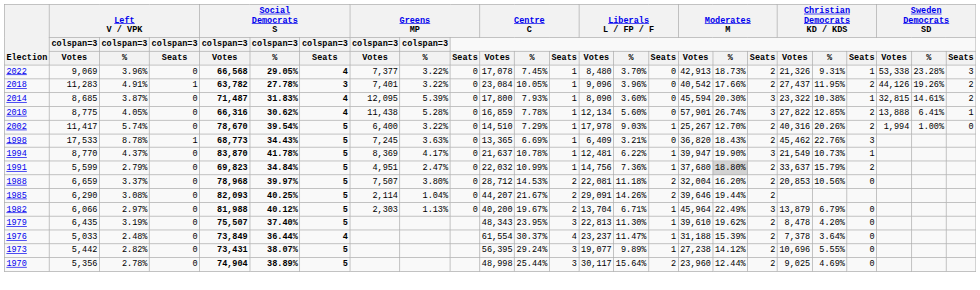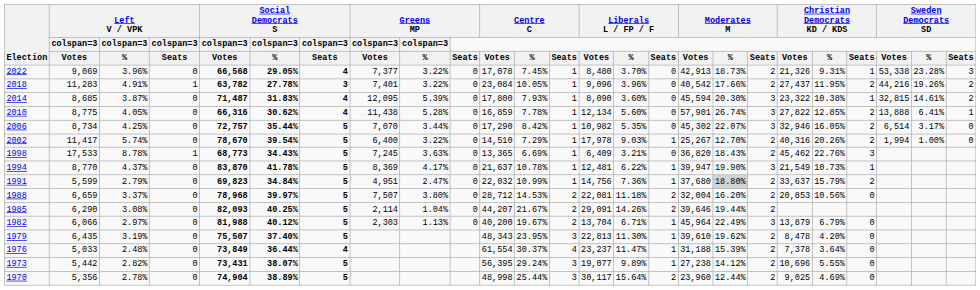(894, 86) 44,126 -> (894, 86) 44,216
+ row: (17, 127)
